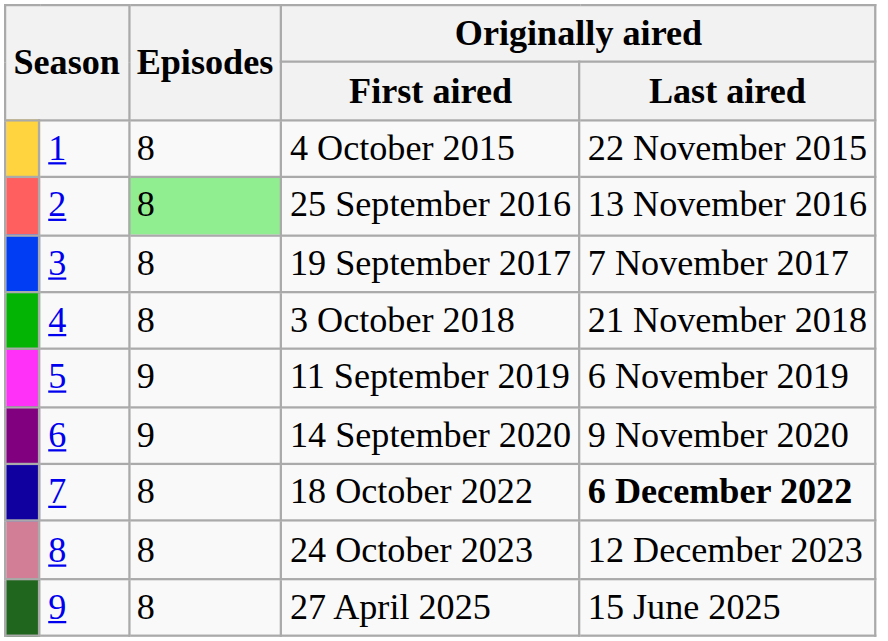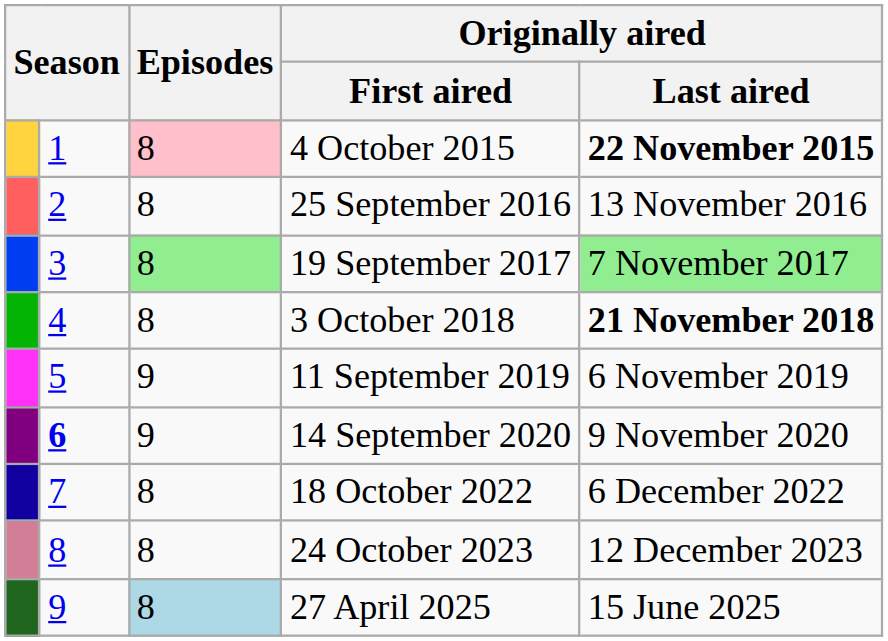(146, 147) no background -> (146, 147) pink background
(727, 147) normal -> (731, 147) bold
(146, 205) lightgreen background -> (146, 205) no background
(146, 262) no background -> (146, 262) lightgreen background
(718, 262) no background -> (718, 262) lightgreen background
(727, 319) normal -> (731, 319) bold
(57, 434) normal -> (57, 434) bold
(720, 491) bold -> (716, 491) normal
(146, 606) no background -> (146, 606) lightblue background
